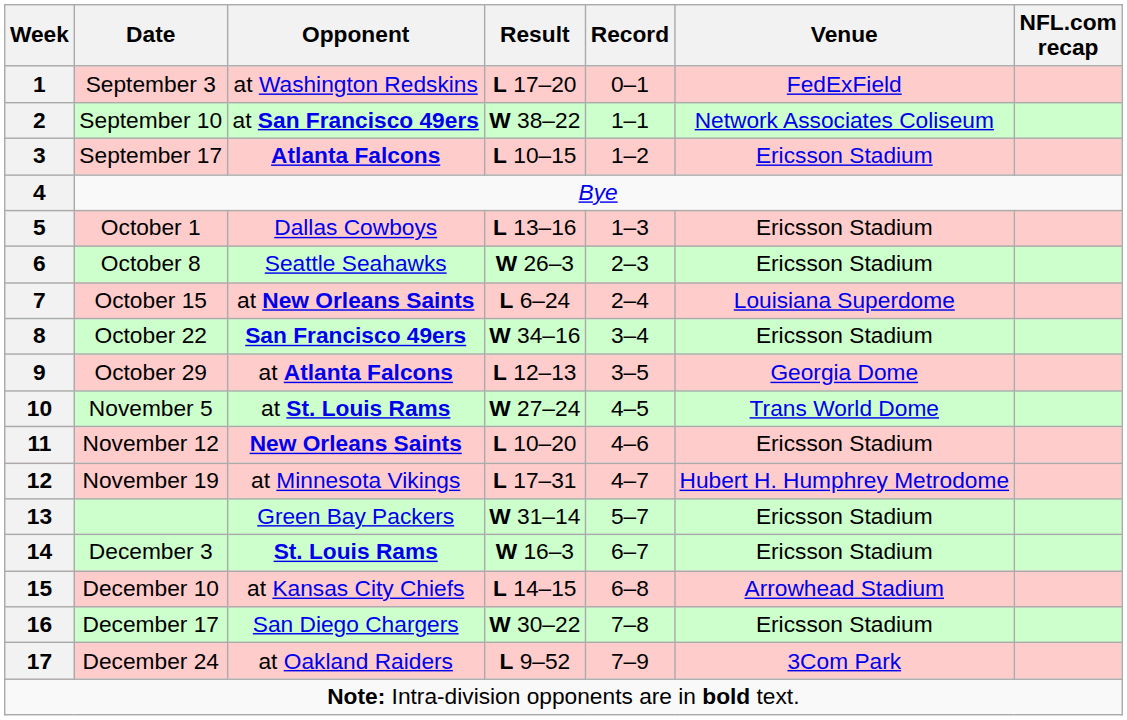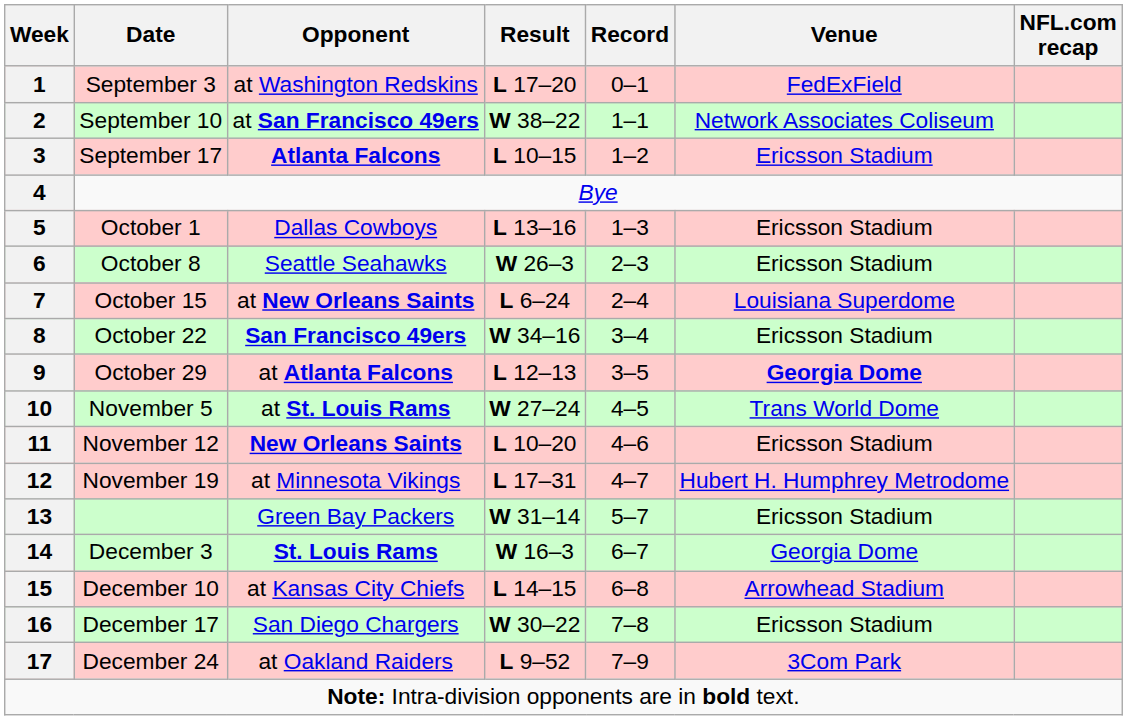(844, 372) normal -> (844, 372) bold
(844, 552) Ericsson Stadium -> (844, 552) Georgia Dome
